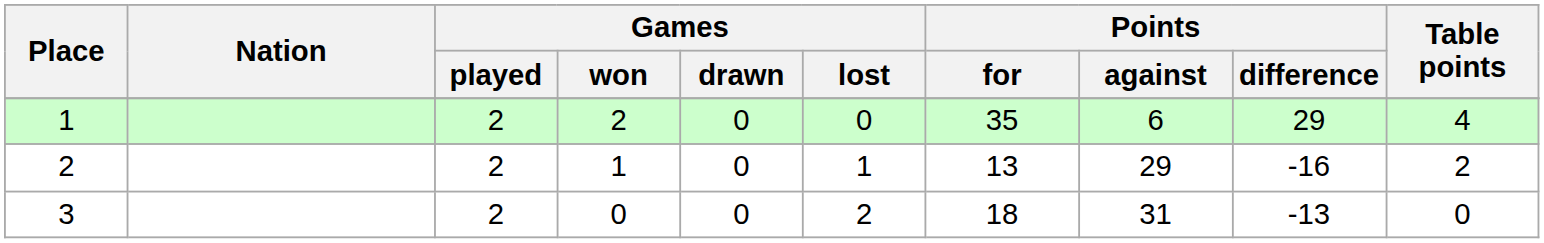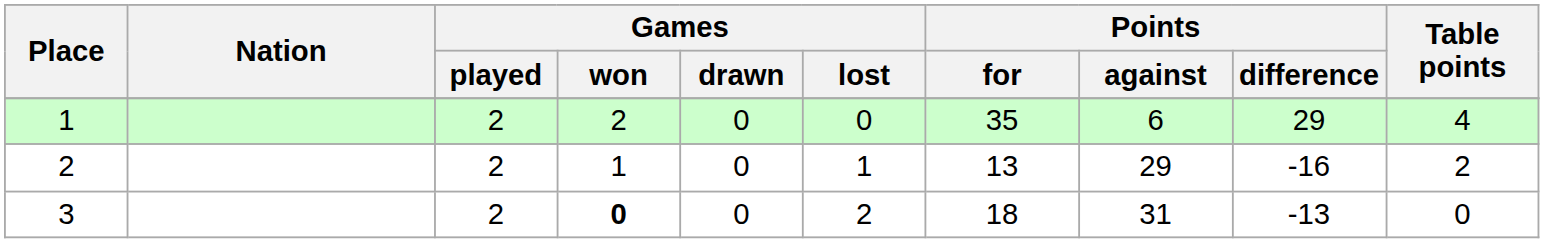(619, 213) normal -> (619, 213) bold
